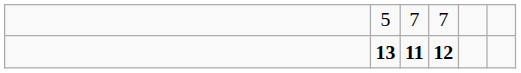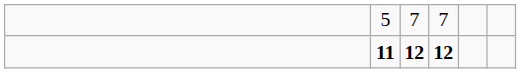(385, 51) 13 -> (385, 51) 11
(414, 51) 11 -> (414, 51) 12
